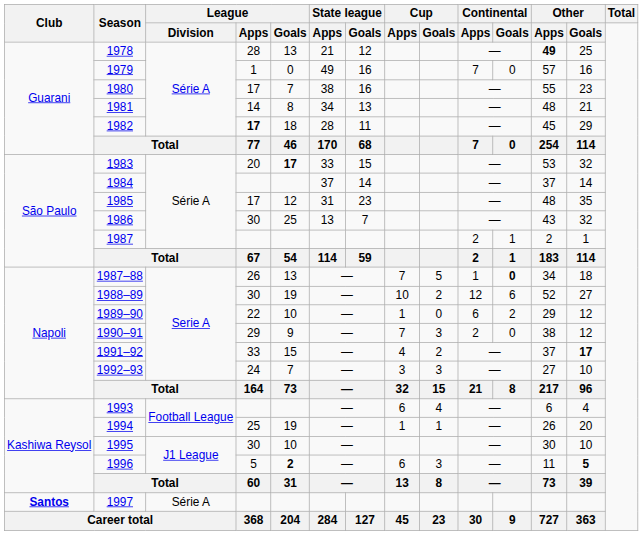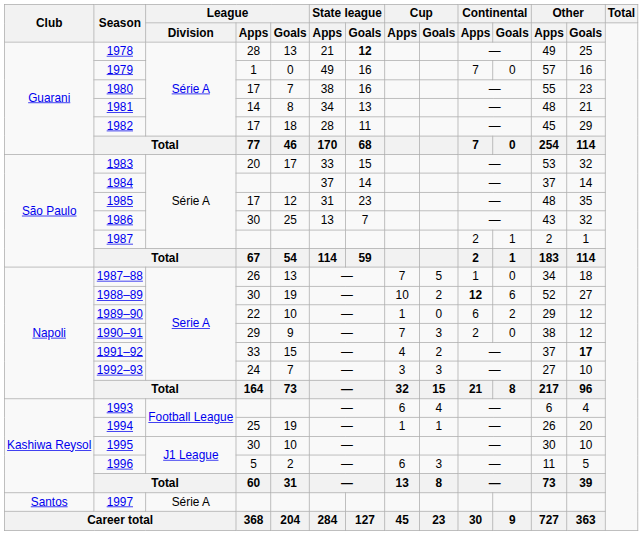(365, 51) normal -> (365, 51) bold
(549, 51) bold -> (549, 51) normal
(254, 126) bold -> (254, 126) normal
(290, 164) bold -> (290, 164) normal
(512, 276) bold -> (512, 276) normal
(476, 295) normal -> (476, 295) bold
(290, 464) bold -> (290, 464) normal
(586, 464) bold -> (586, 464) normal
(49, 502) bold -> (49, 502) normal
